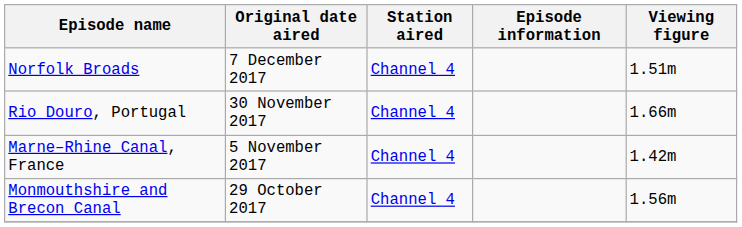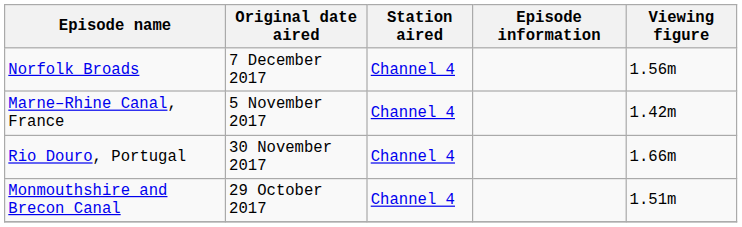(653, 70) 1.51m -> (653, 70) 1.56m
rows swapped: (93, 157) <-> (97, 113)
(653, 200) 1.56m -> (653, 200) 1.51m
